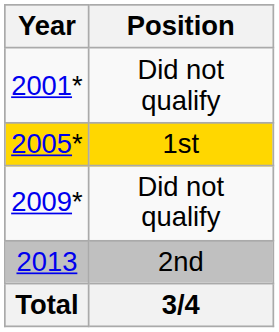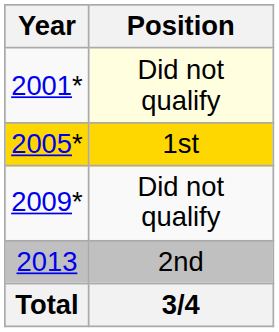(181, 84) no background -> (181, 84) lightyellow background
